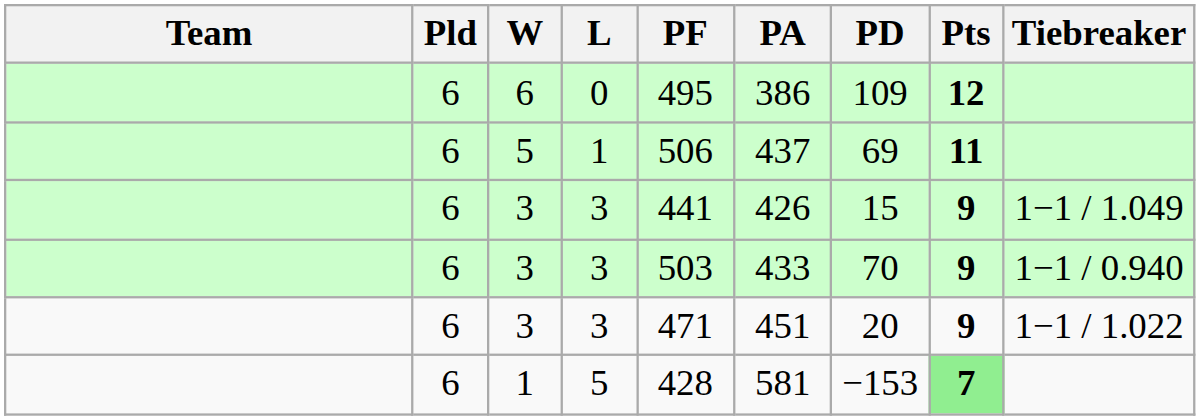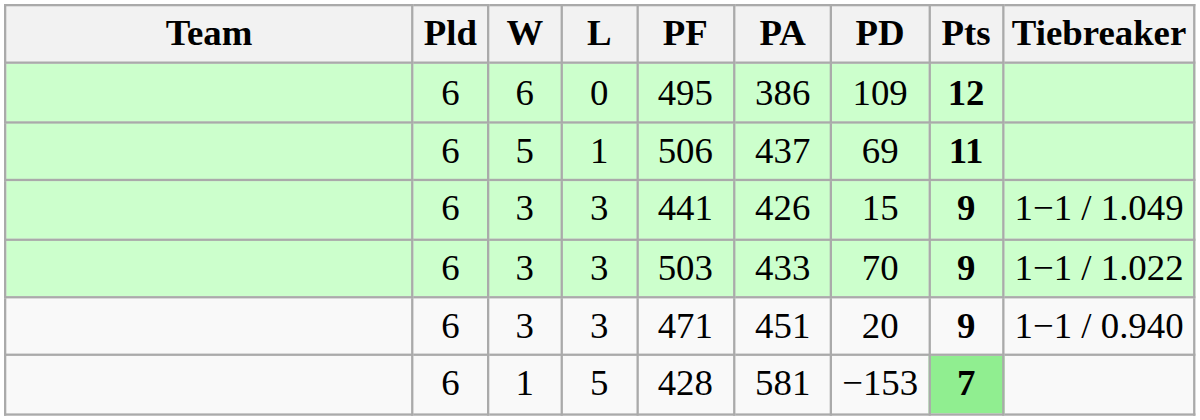(1099, 267) 1−1 / 0.940 -> (1099, 267) 1−1 / 1.022
(1099, 325) 1−1 / 1.022 -> (1099, 325) 1−1 / 0.940
